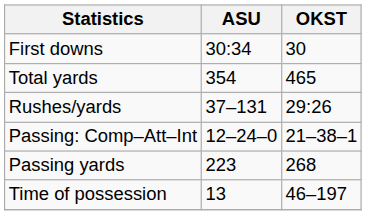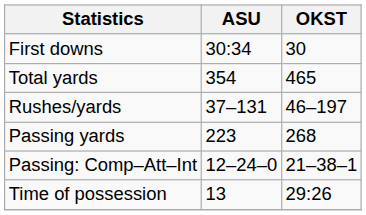(309, 107) 29:26 -> (316, 107) 46–197
rows swapped: (67, 165) <-> (103, 136)
(316, 194) 46–197 -> (309, 194) 29:26
